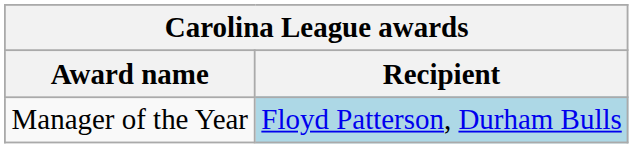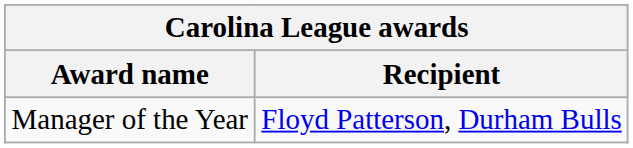(442, 119) lightblue background -> (442, 119) no background
